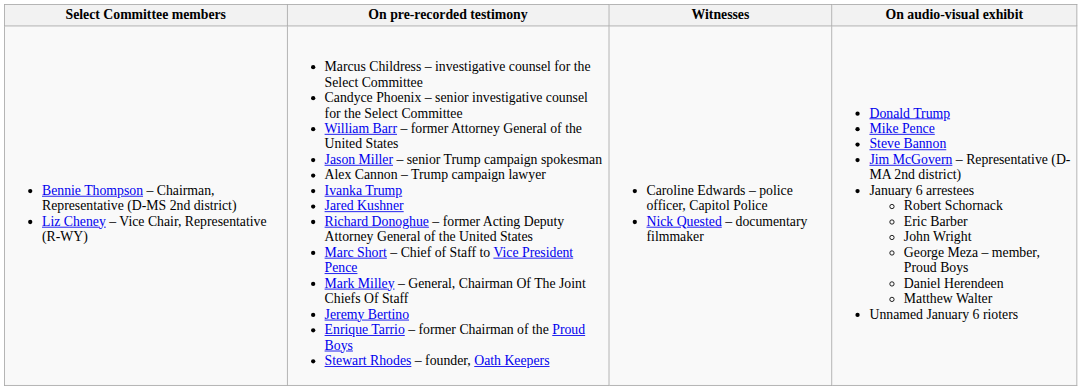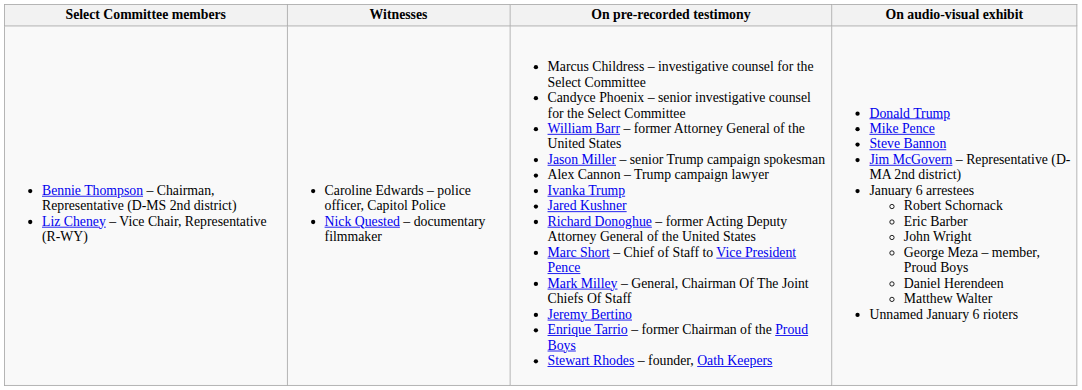columns swapped: (720, 15) <-> (448, 15)
